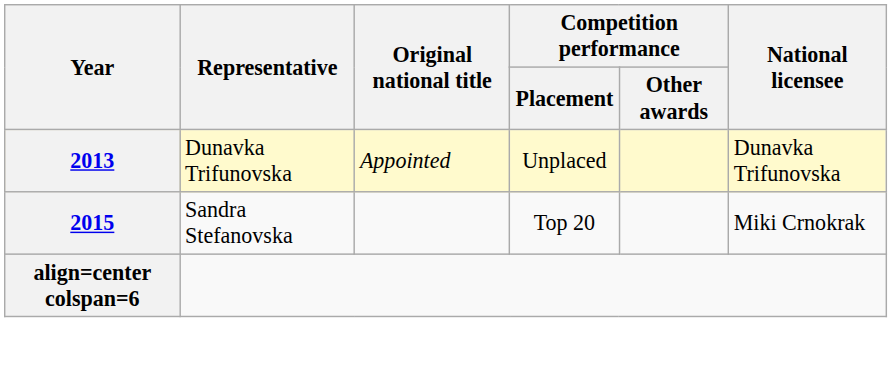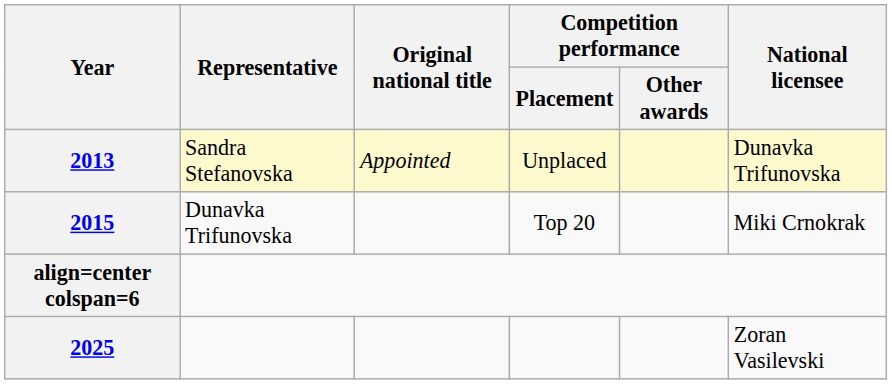(238, 160) Dunavka Trifunovska -> (239, 160) Sandra Stefanovska
(239, 223) Sandra Stefanovska -> (238, 223) Dunavka Trifunovska
+ row: (92, 348)
